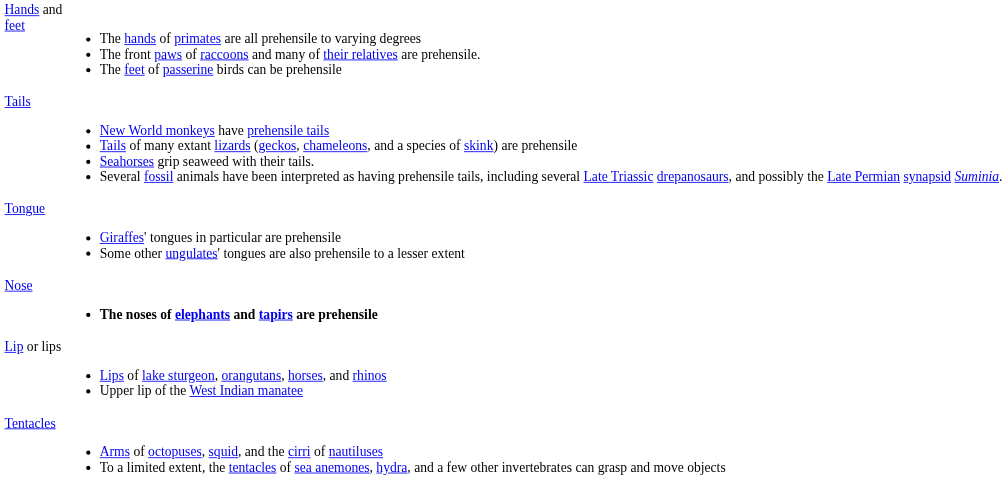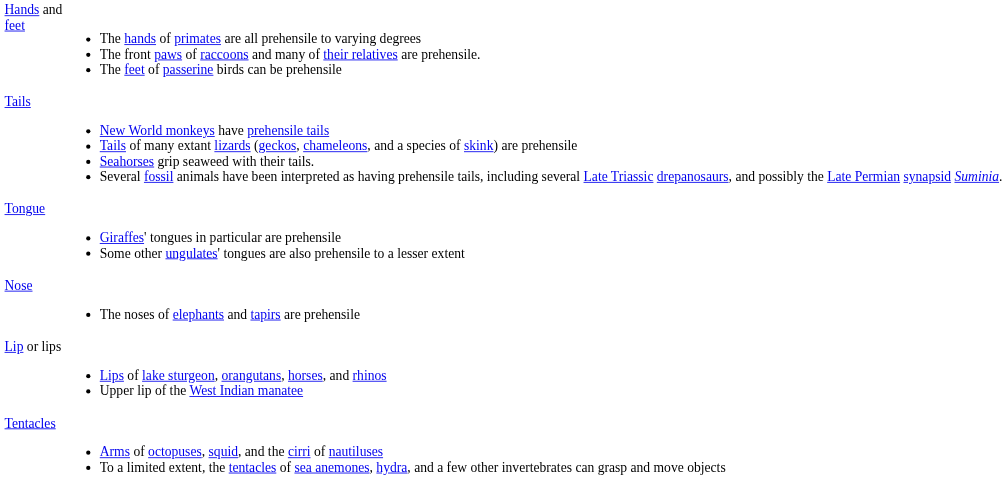(531, 315) bold -> (531, 314) normal
